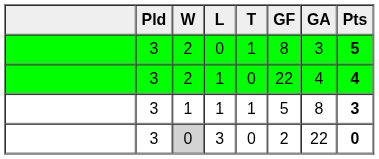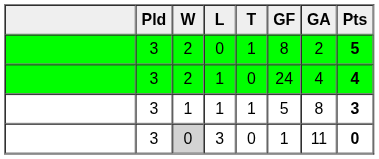(319, 49) 3 -> (319, 49) 2
(284, 79) 22 -> (284, 79) 24
(284, 138) 2 -> (284, 138) 1
(319, 138) 22 -> (319, 138) 11
